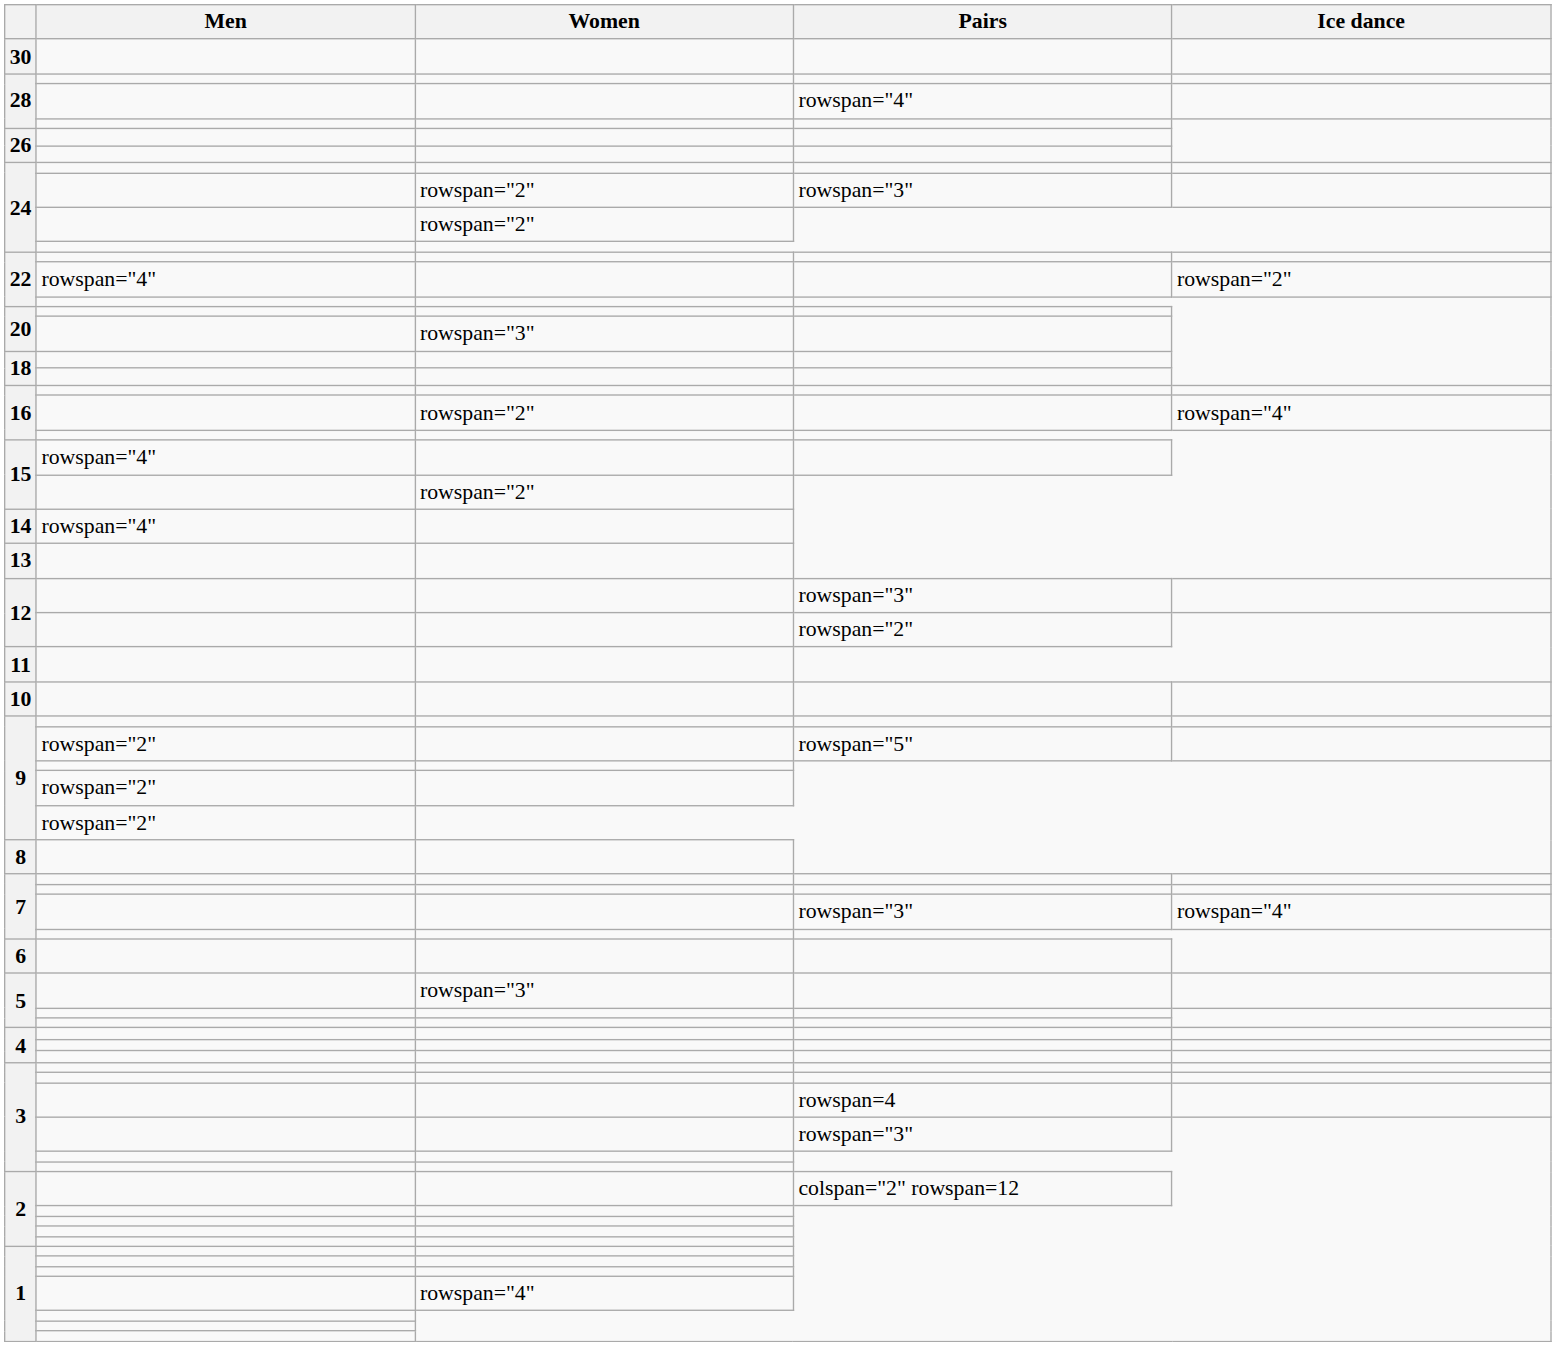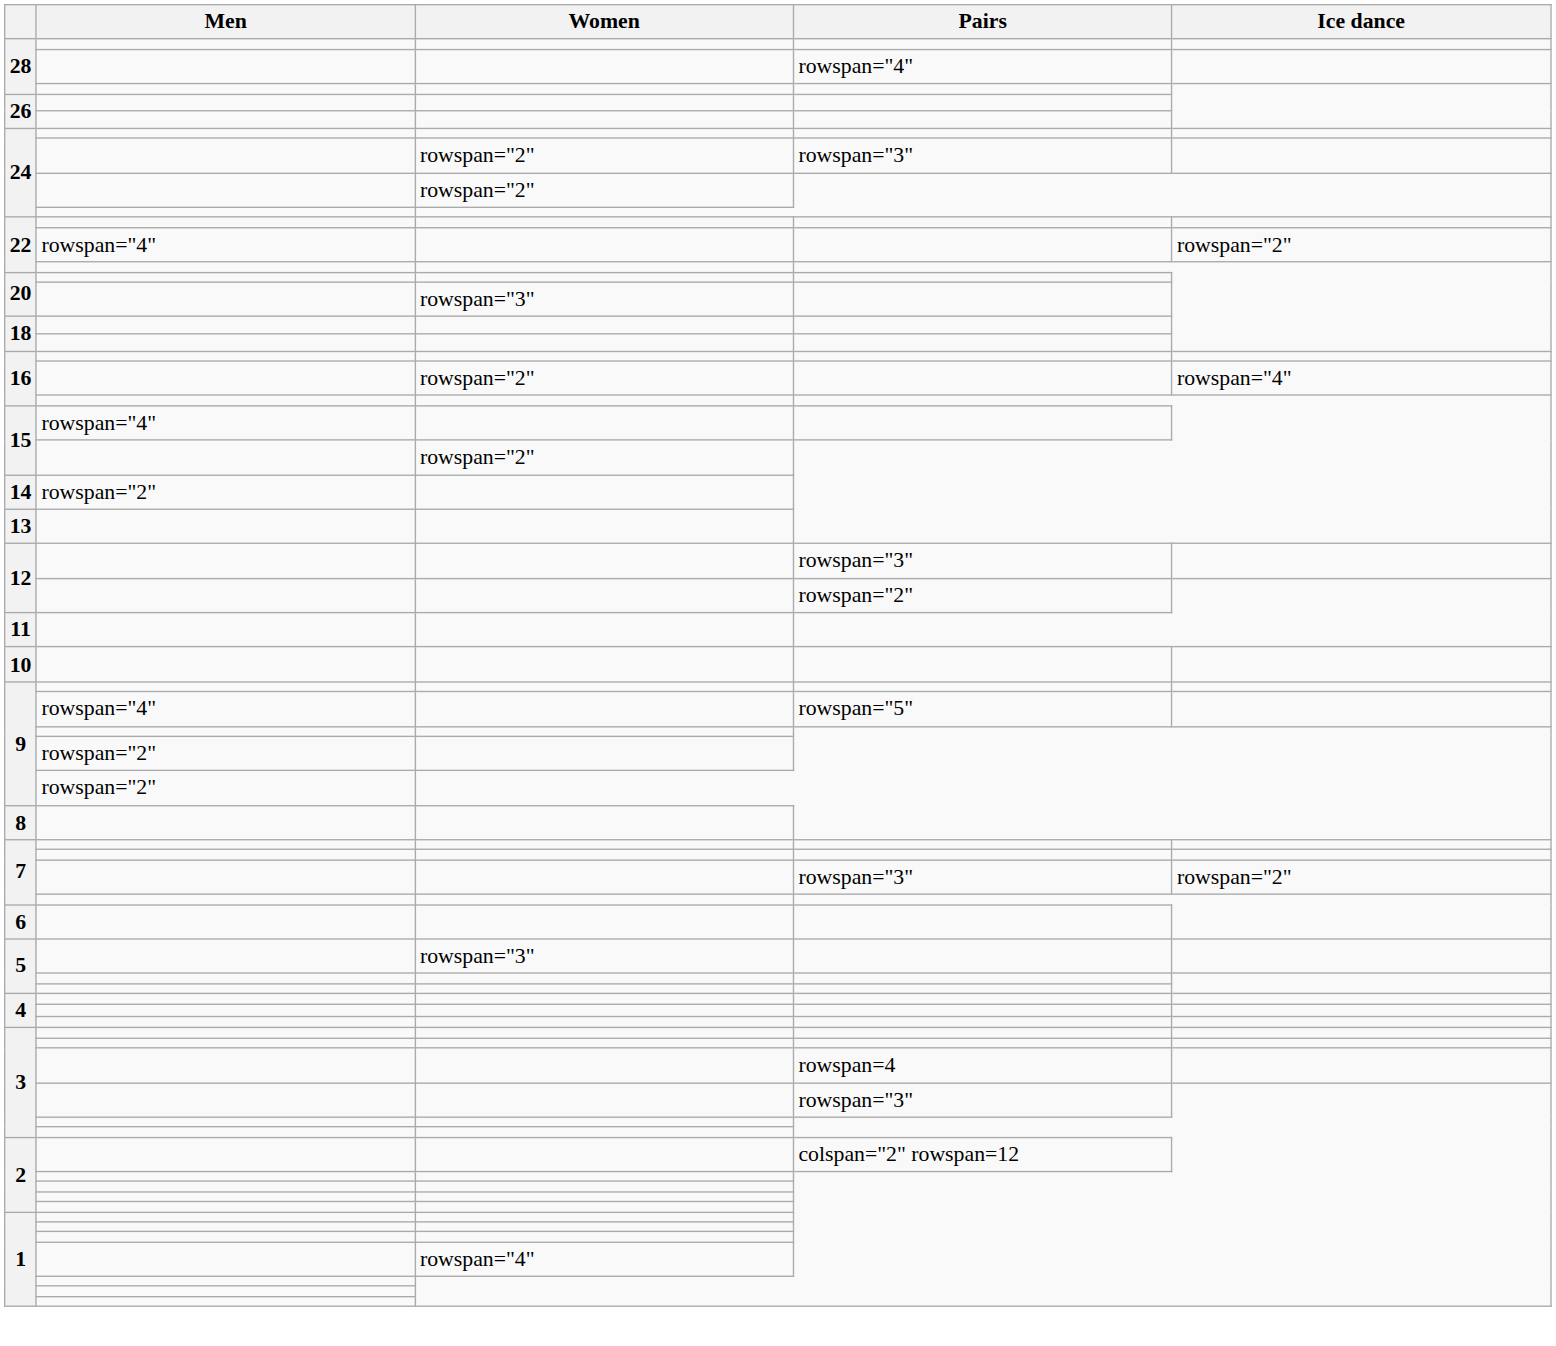- row: (21, 56)
(99, 526) rowspan="4" -> (99, 491) rowspan="2"
(99, 743) rowspan="2" -> (99, 708) rowspan="4"
(1234, 911) rowspan="4" -> (1234, 876) rowspan="2"
